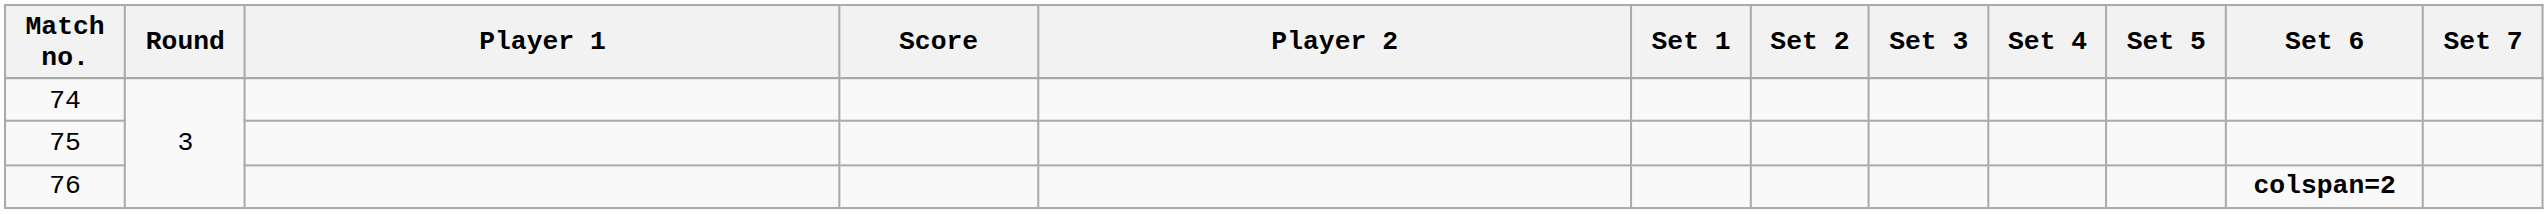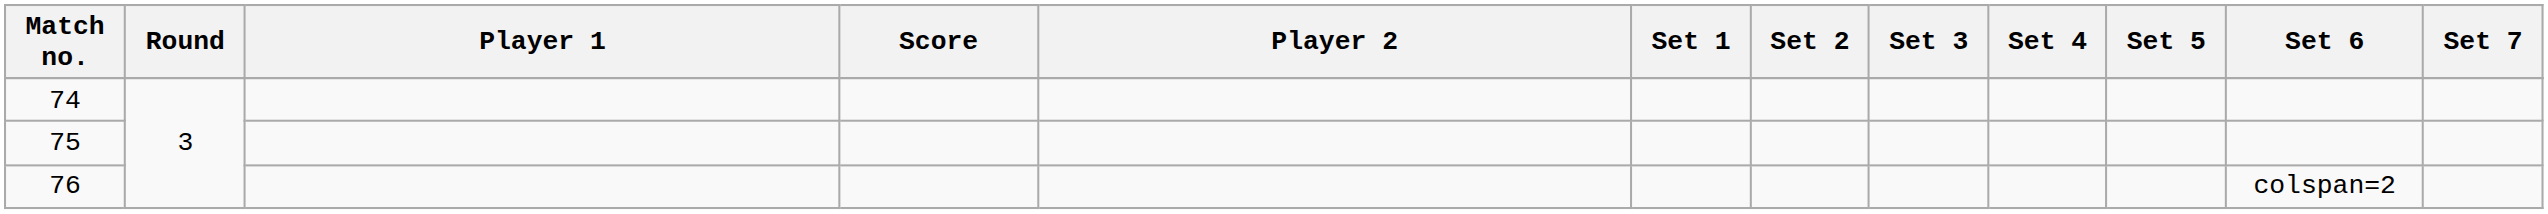(2325, 186) bold -> (2325, 186) normal
